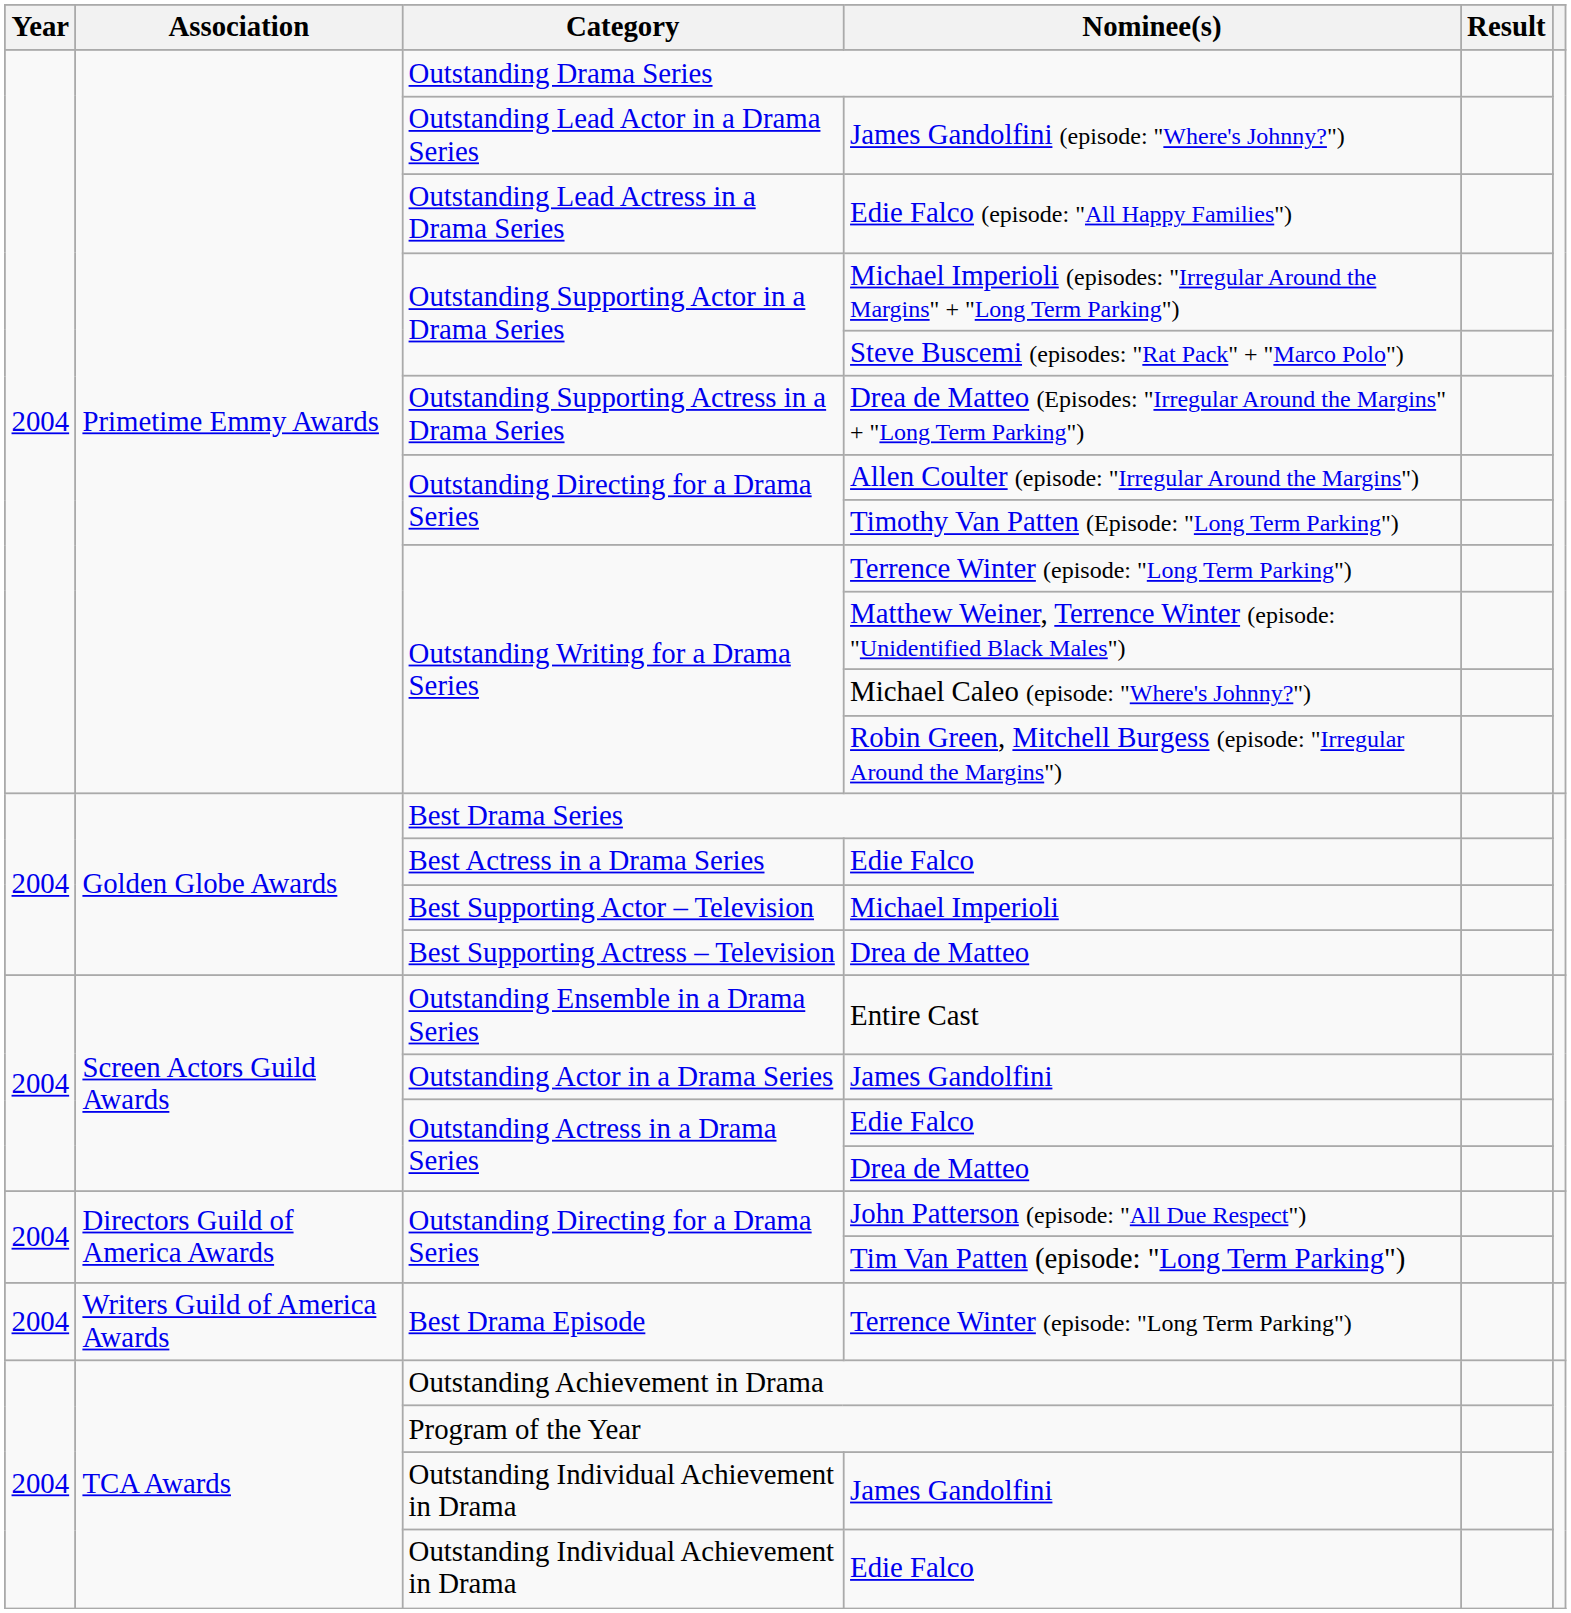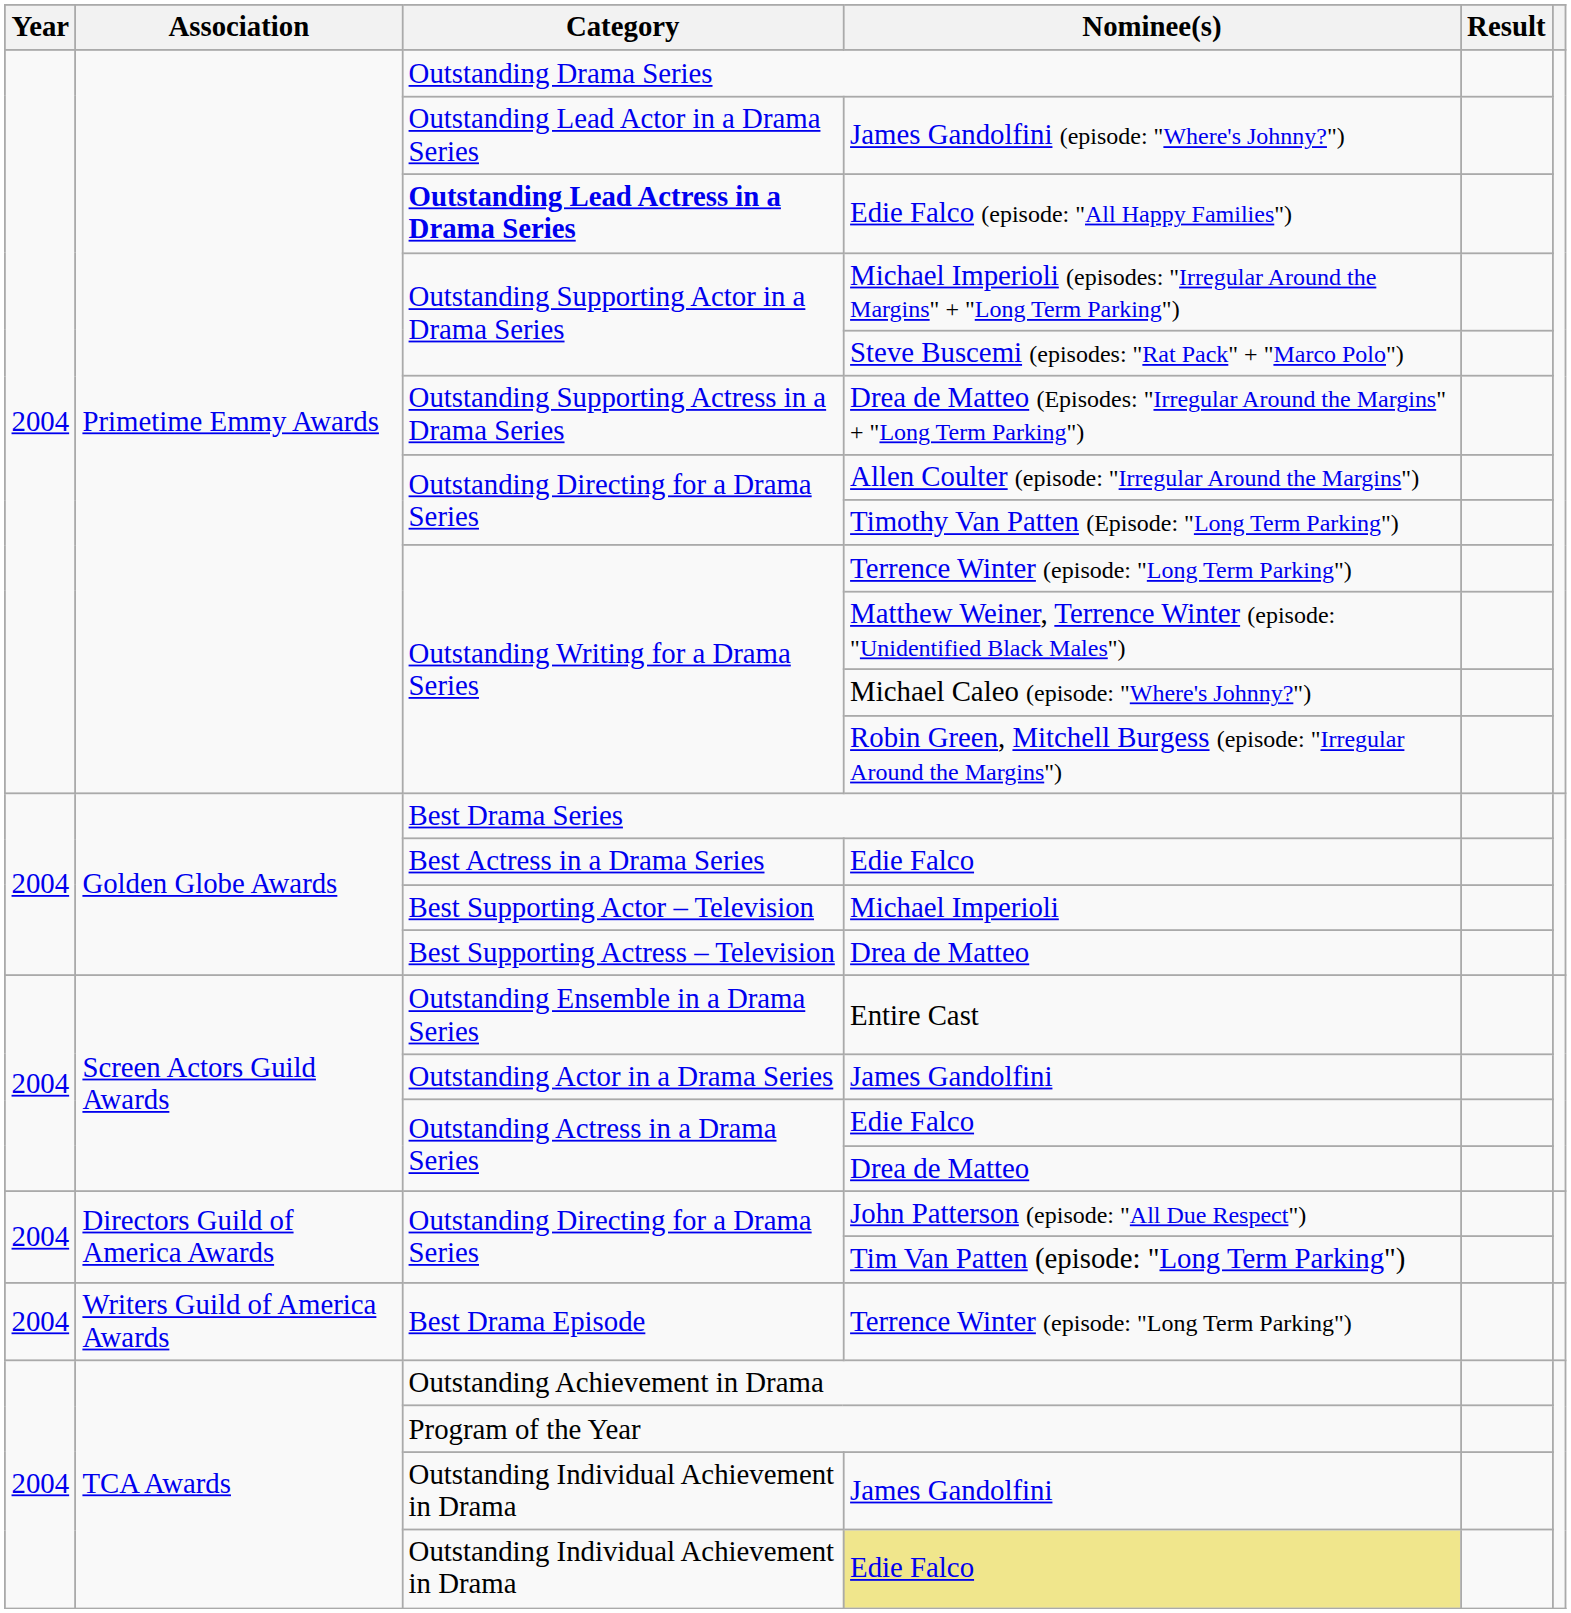(582, 212) normal -> (595, 212) bold
(912, 1568) no background -> (912, 1568) khaki background
